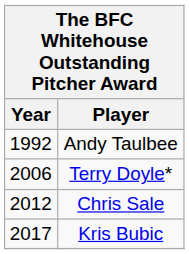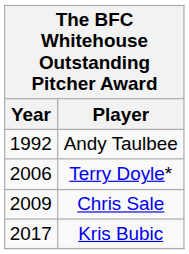(31, 203) 2012 -> (31, 203) 2009
